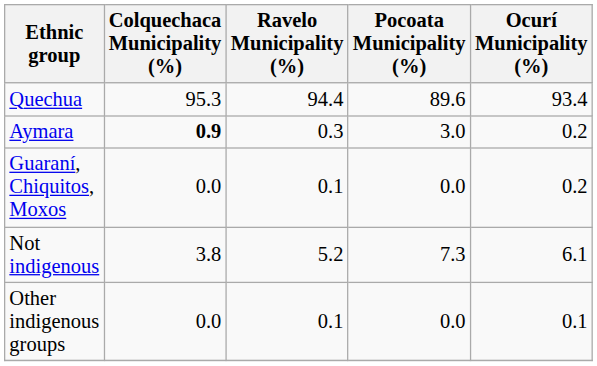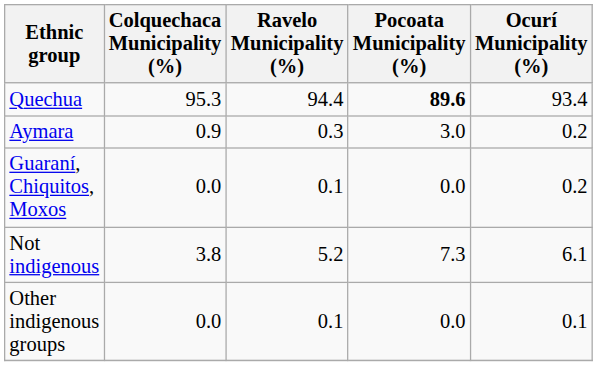(448, 99) normal -> (448, 99) bold
(209, 131) bold -> (209, 131) normal
